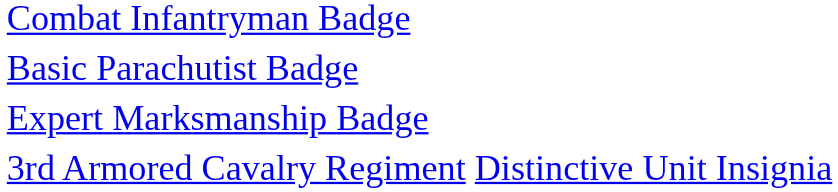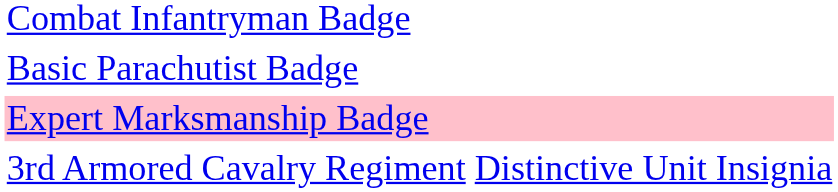(218, 117) no background -> (218, 117) pink background
